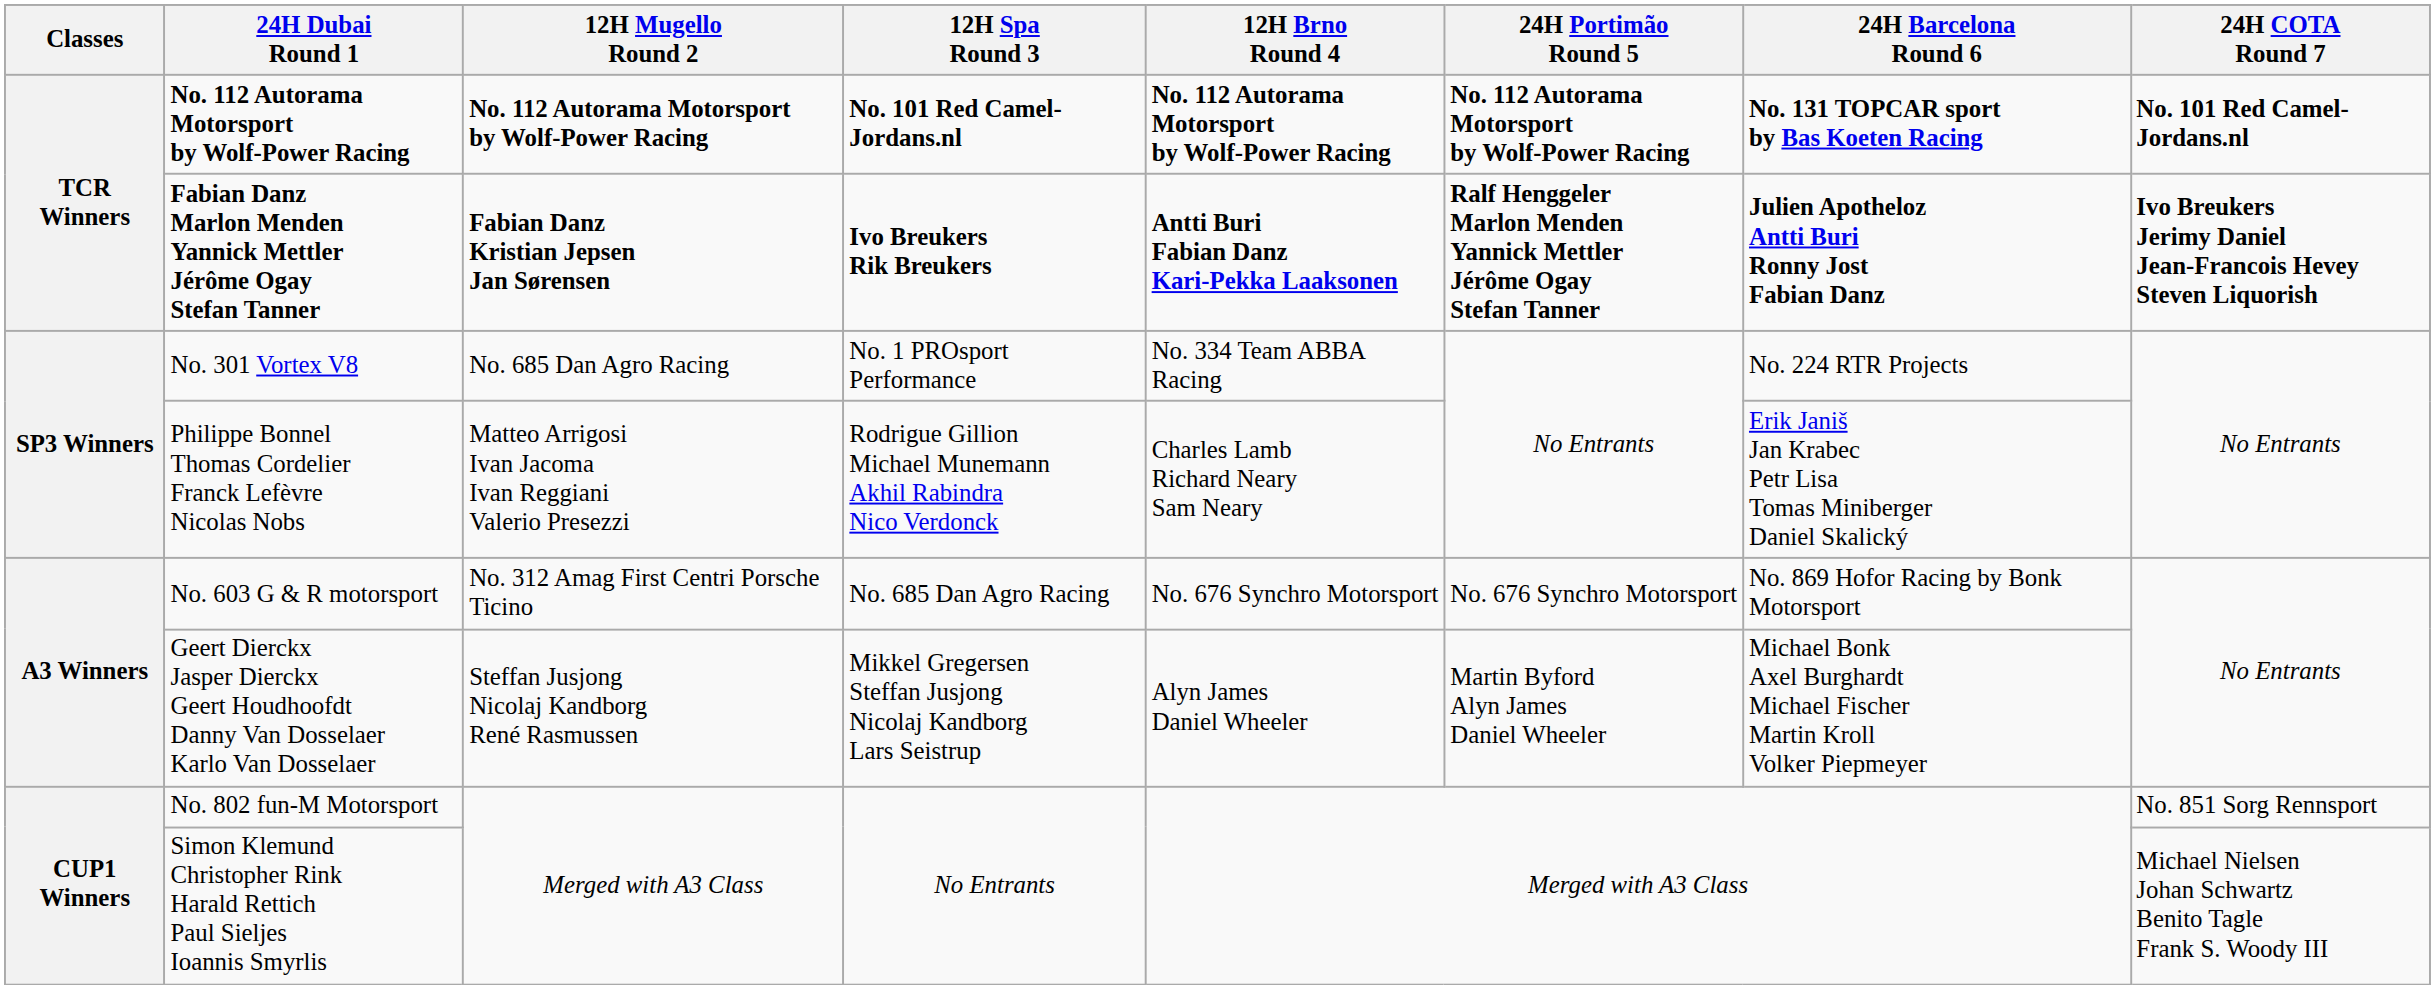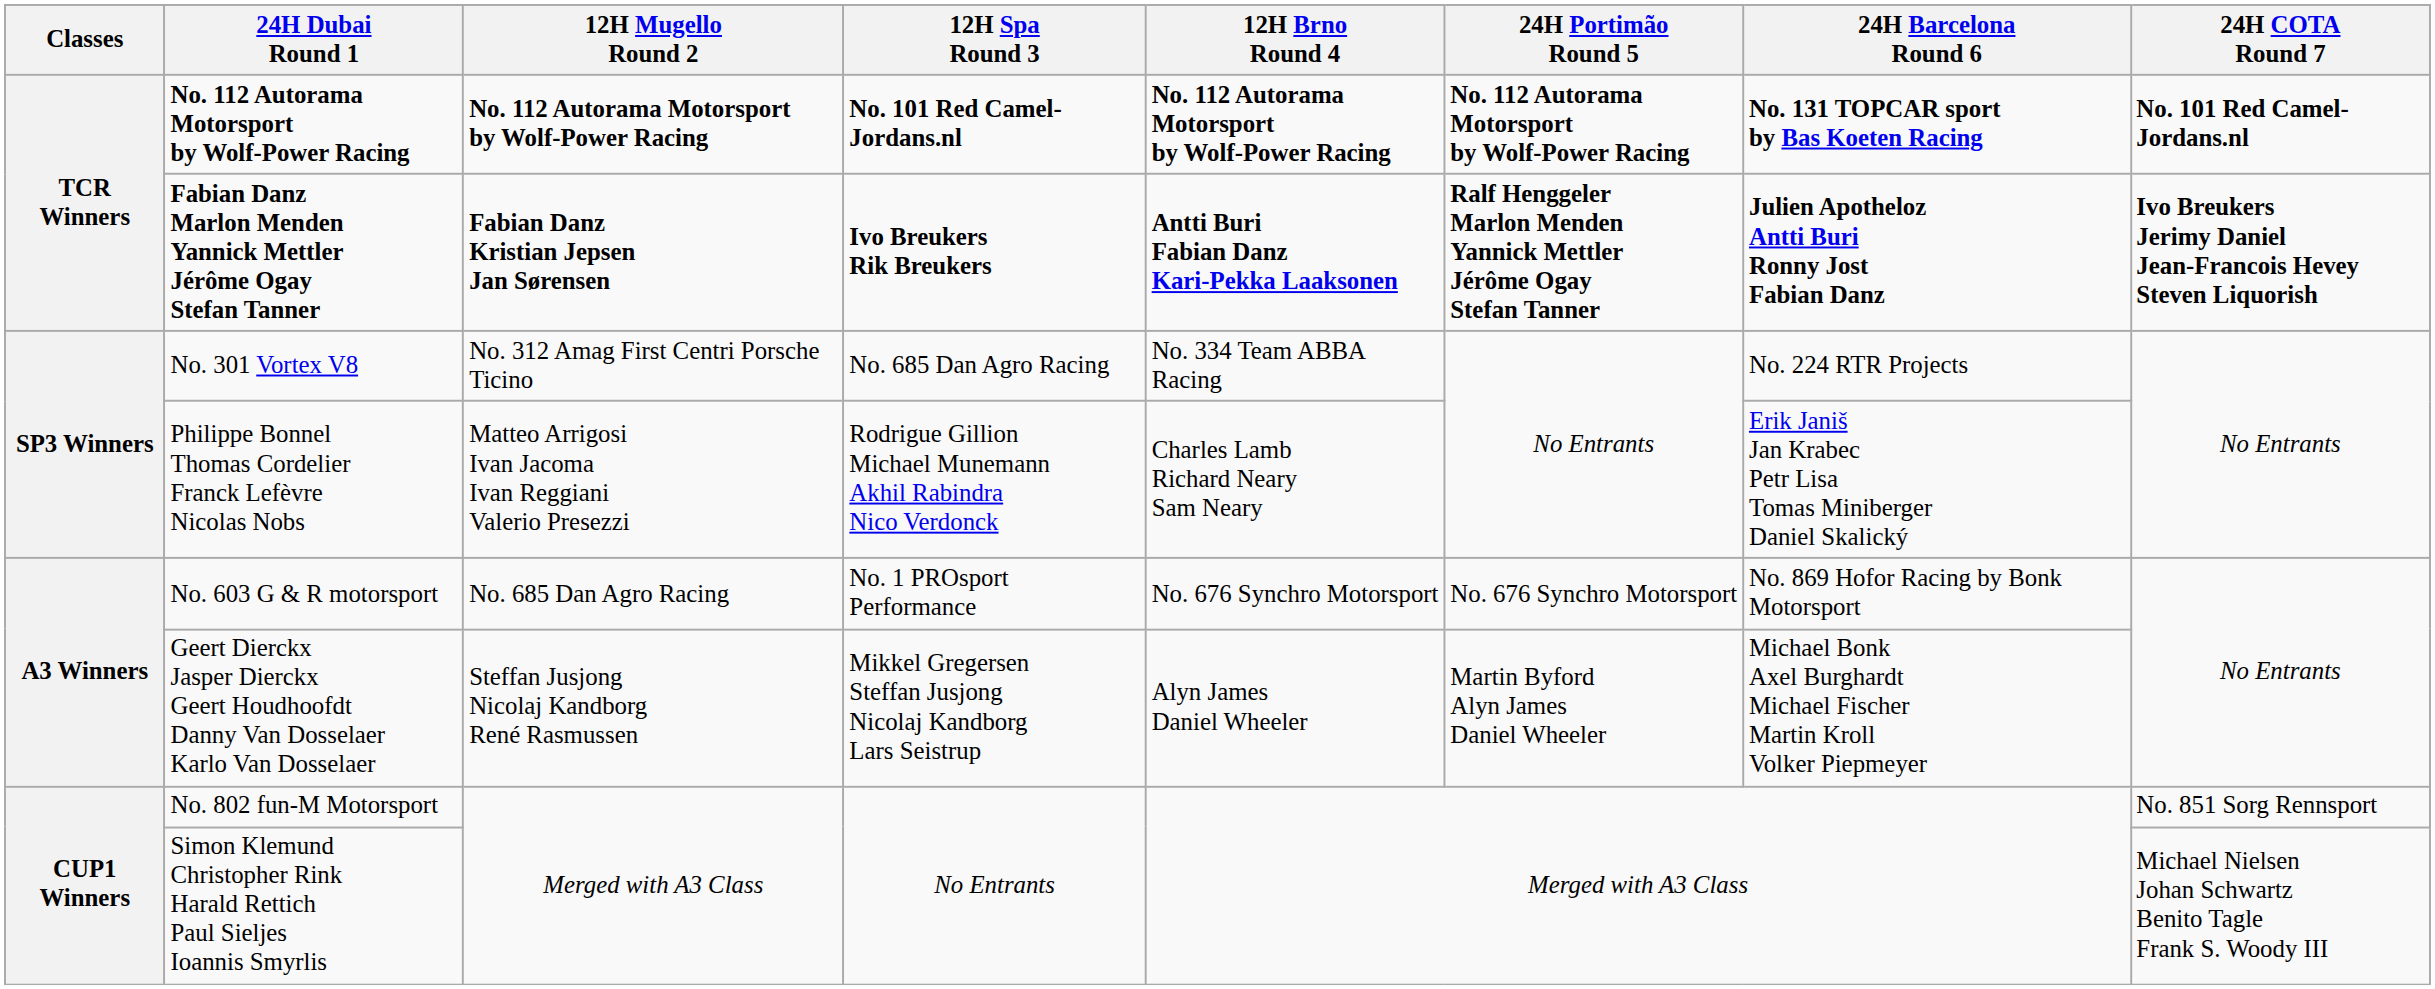(599, 365) No. 685 Dan Agro Racing -> (644, 365) No. 312 Amag First Centri Porsche Ticino
(929, 365) No. 1 PROsport Performance -> (979, 365) No. 685 Dan Agro Racing
(644, 593) No. 312 Amag First Centri Porsche Ticino -> (599, 593) No. 685 Dan Agro Racing
(979, 593) No. 685 Dan Agro Racing -> (929, 593) No. 1 PROsport Performance
